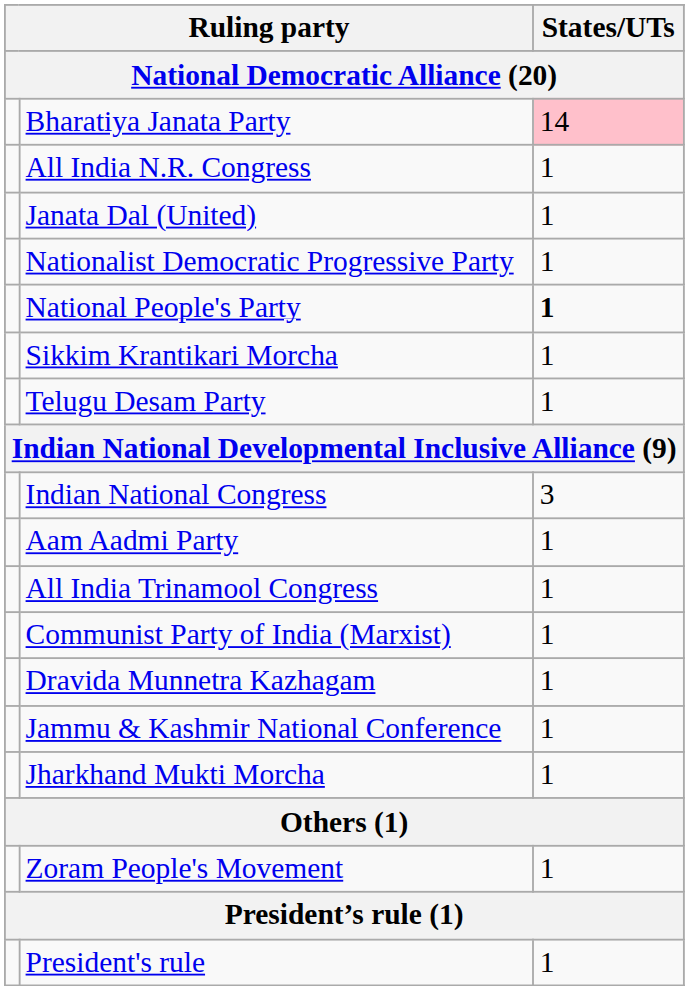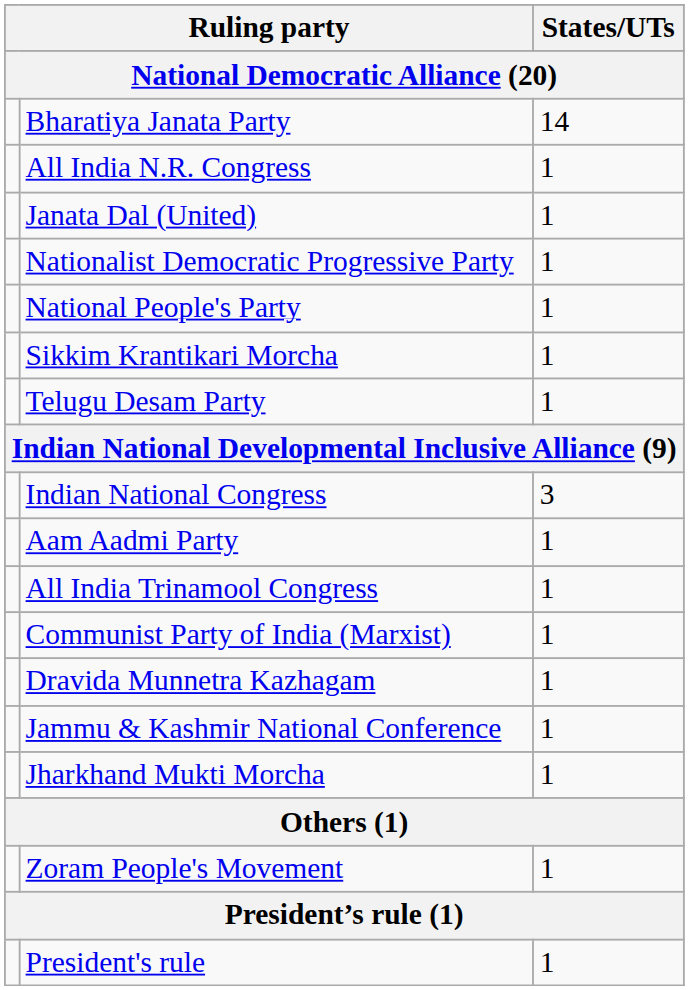(555, 121) pink background -> (555, 121) no background
(547, 307) bold -> (547, 307) normal
